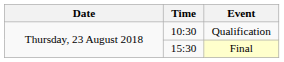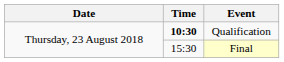(184, 31) normal -> (184, 31) bold
